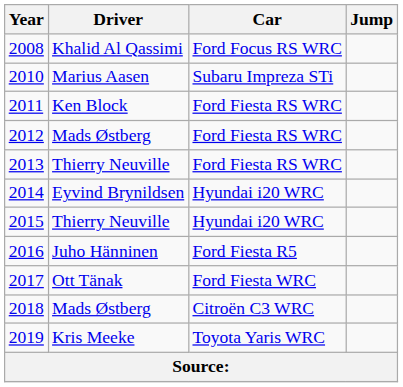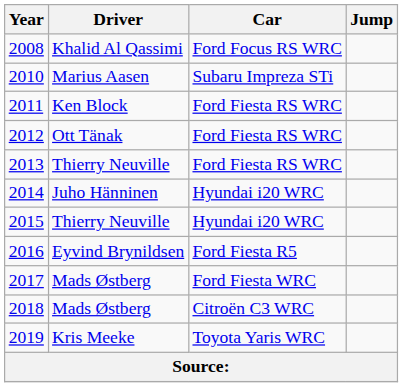(101, 135) Mads Østberg -> (87, 135) Ott Tänak
(118, 193) Eyvind Brynildsen -> (105, 193) Juho Hänninen
(105, 251) Juho Hänninen -> (118, 251) Eyvind Brynildsen
(87, 280) Ott Tänak -> (101, 280) Mads Østberg
